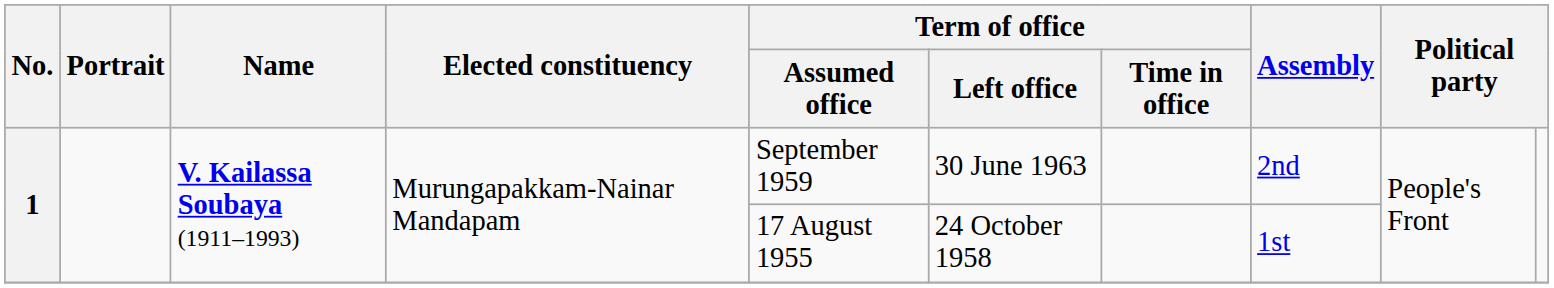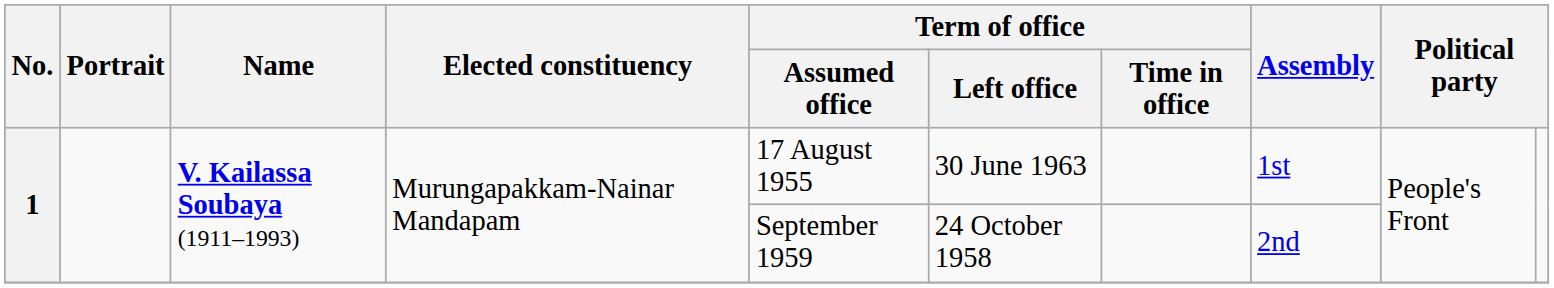(817, 165) September 1959 -> (814, 165) 17 August 1955
(1278, 165) 2nd -> (1274, 165) 1st
(814, 242) 17 August 1955 -> (817, 242) September 1959
(1274, 242) 1st -> (1278, 242) 2nd
